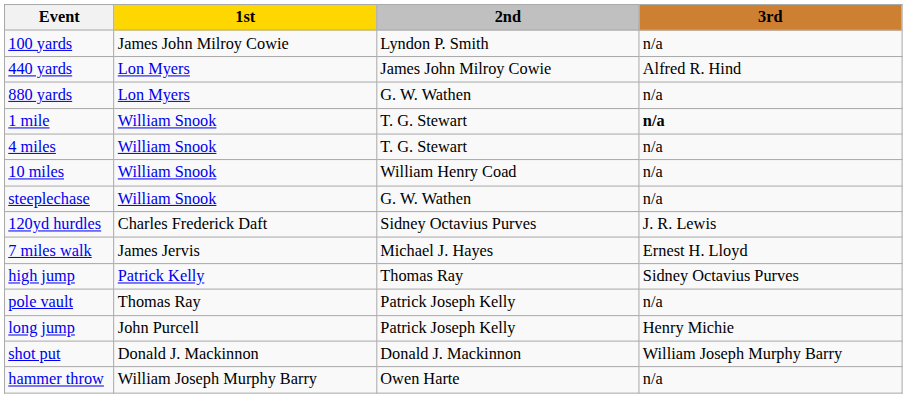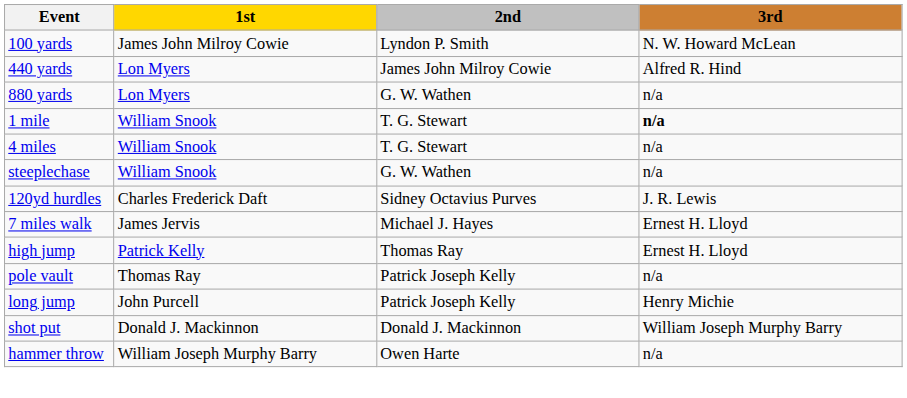(653, 43) n/a -> (719, 43) N. W. Howard McLean
- row: (36, 172)
(721, 276) Sidney Octavius Purves -> (695, 250) Ernest H. Lloyd
